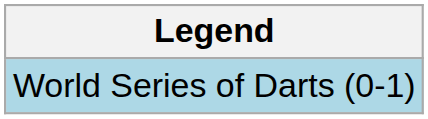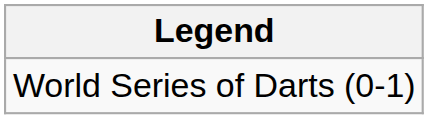(214, 85) lightblue background -> (214, 85) no background
